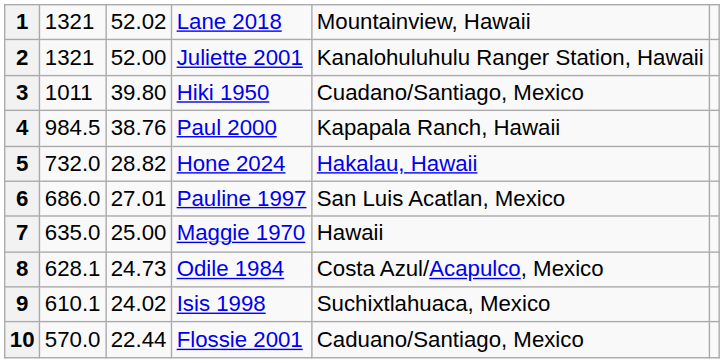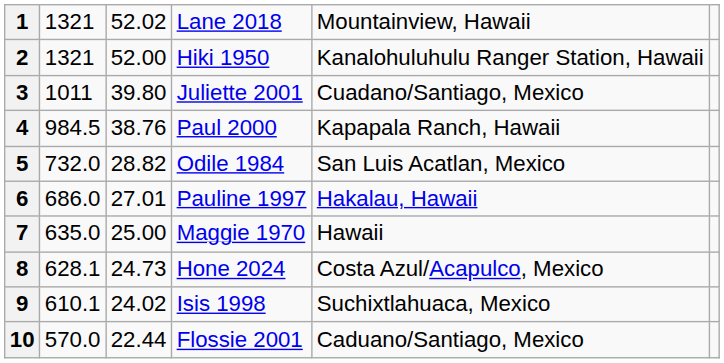(240, 57) Juliette 2001 -> (223, 57) Hiki 1950
(223, 92) Hiki 1950 -> (240, 92) Juliette 2001
(231, 163) Hone 2024 -> (230, 163) Odile 1984
(397, 163) Hakalau, Hawaii -> (441, 163) San Luis Acatlan, Mexico
(441, 198) San Luis Acatlan, Mexico -> (397, 198) Hakalau, Hawaii
(230, 269) Odile 1984 -> (231, 269) Hone 2024
